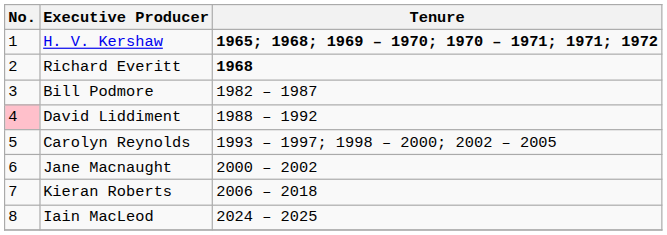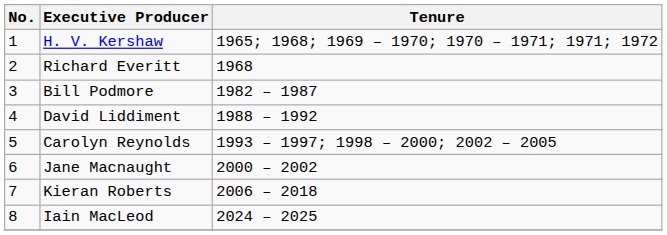(437, 42) bold -> (437, 42) normal
(235, 67) bold -> (235, 67) normal
(13, 117) pink background -> (13, 117) no background
